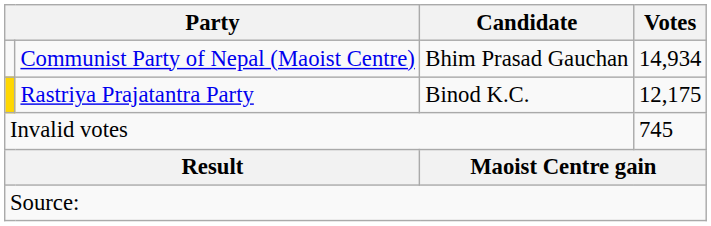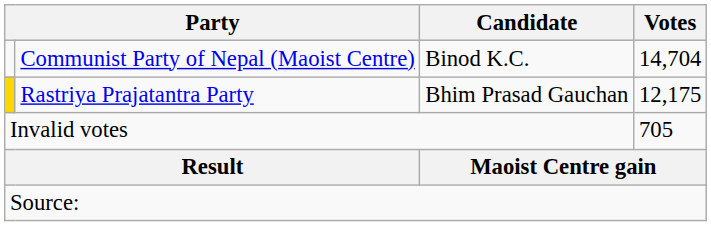(527, 58) Bhim Prasad Gauchan -> (477, 58) Binod K.C.
(670, 58) 14,934 -> (670, 58) 14,704
(477, 94) Binod K.C. -> (527, 94) Bhim Prasad Gauchan
(656, 130) 745 -> (656, 130) 705
